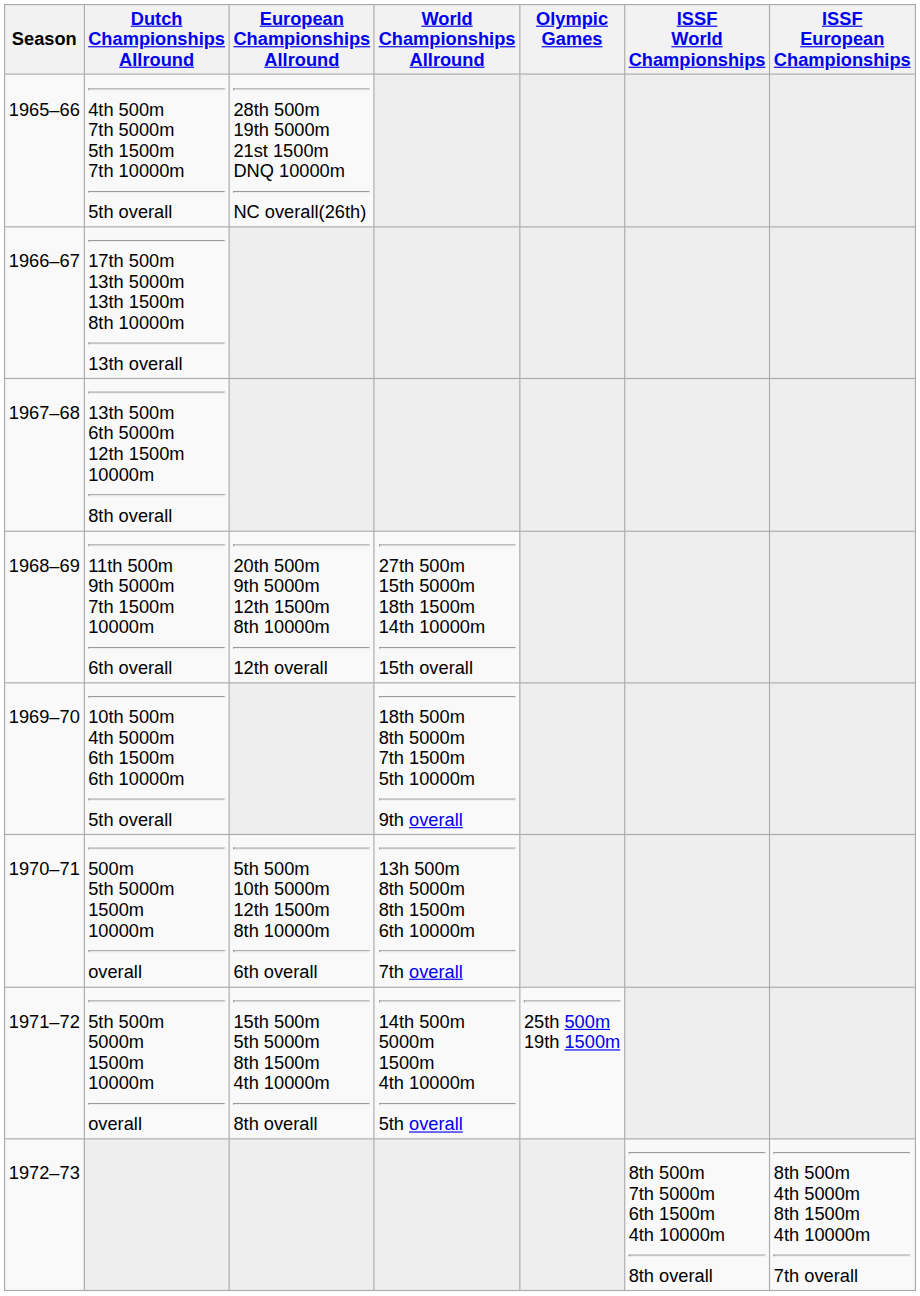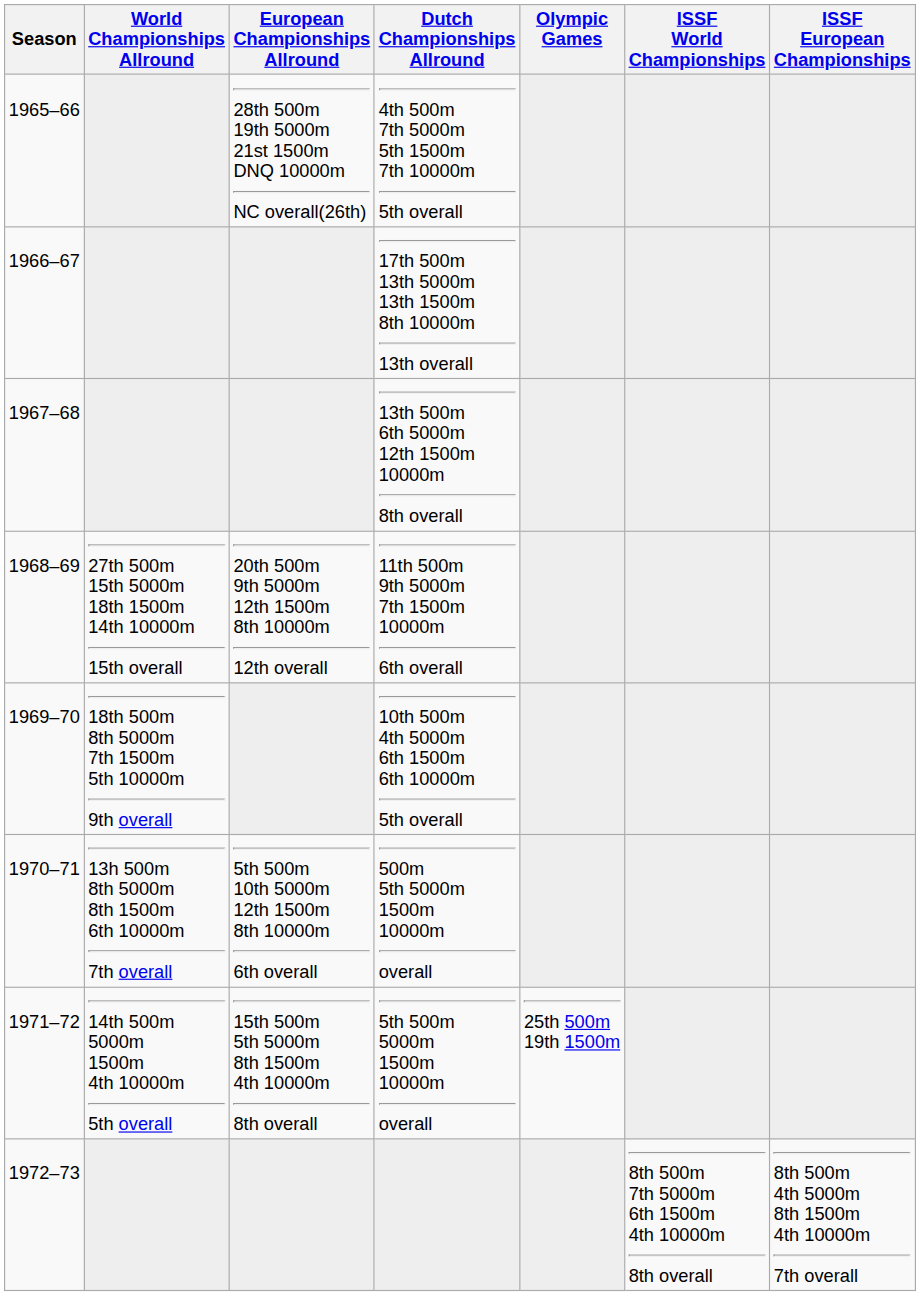columns swapped: (157, 39) <-> (447, 39)
